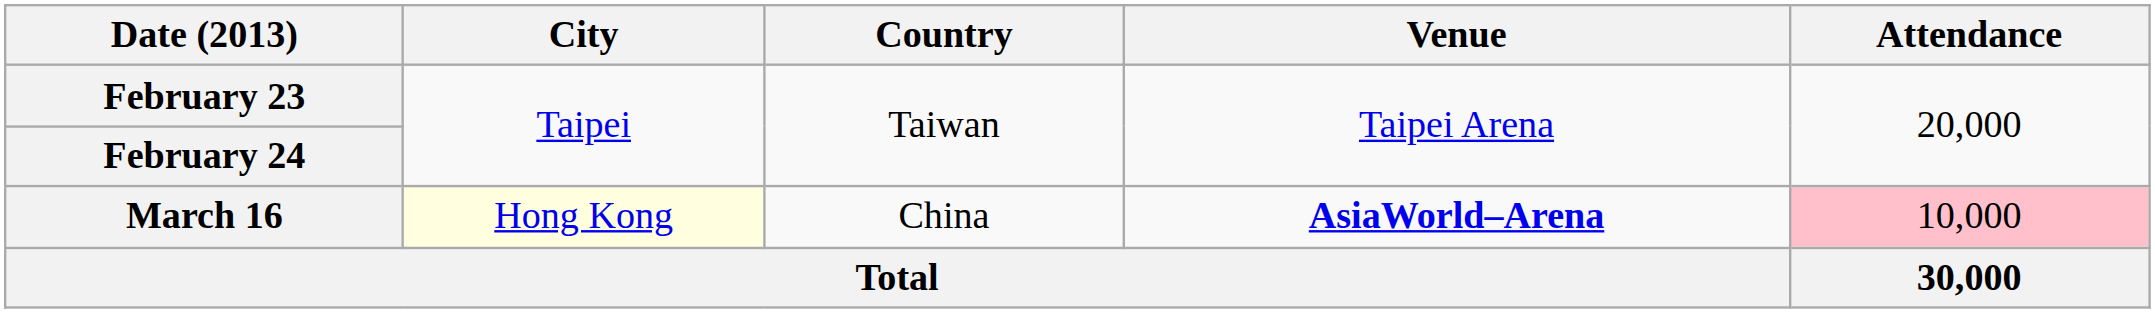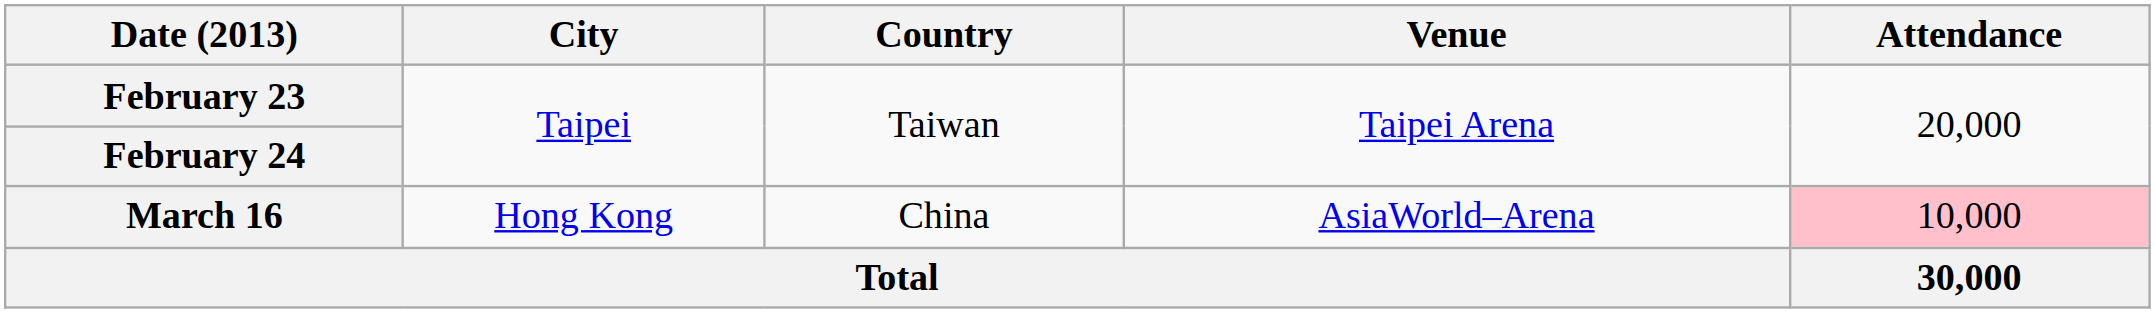(584, 215) lightyellow background -> (584, 215) no background
(1457, 215) bold -> (1457, 215) normal
